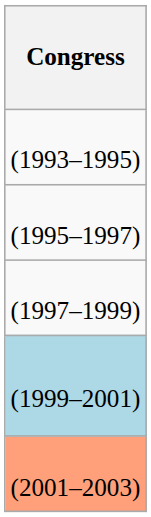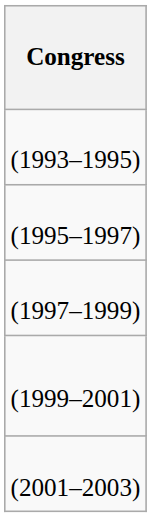(75, 399) lightblue background -> (75, 399) no background
(75, 487) lightsalmon background -> (75, 487) no background
